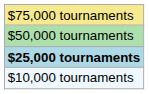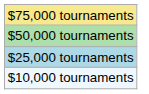(74, 57) bold -> (71, 57) normal
